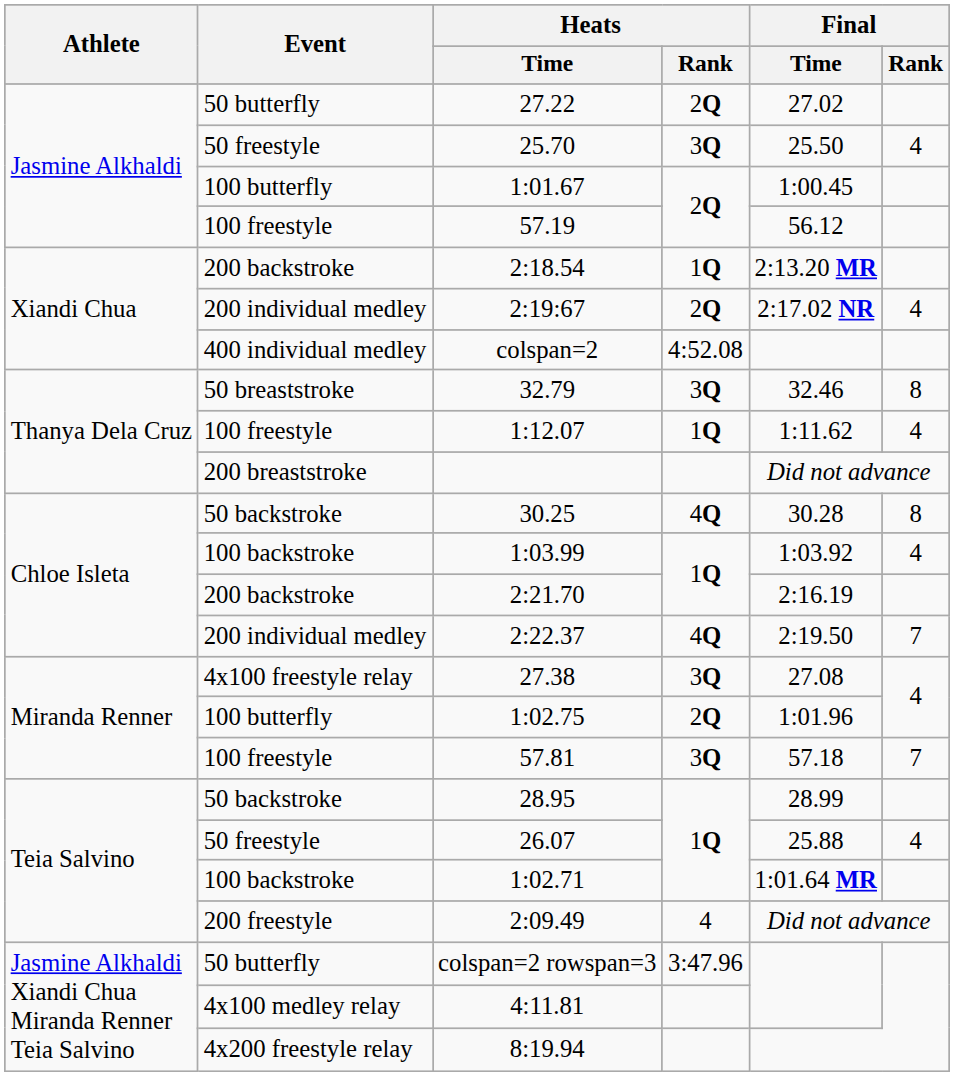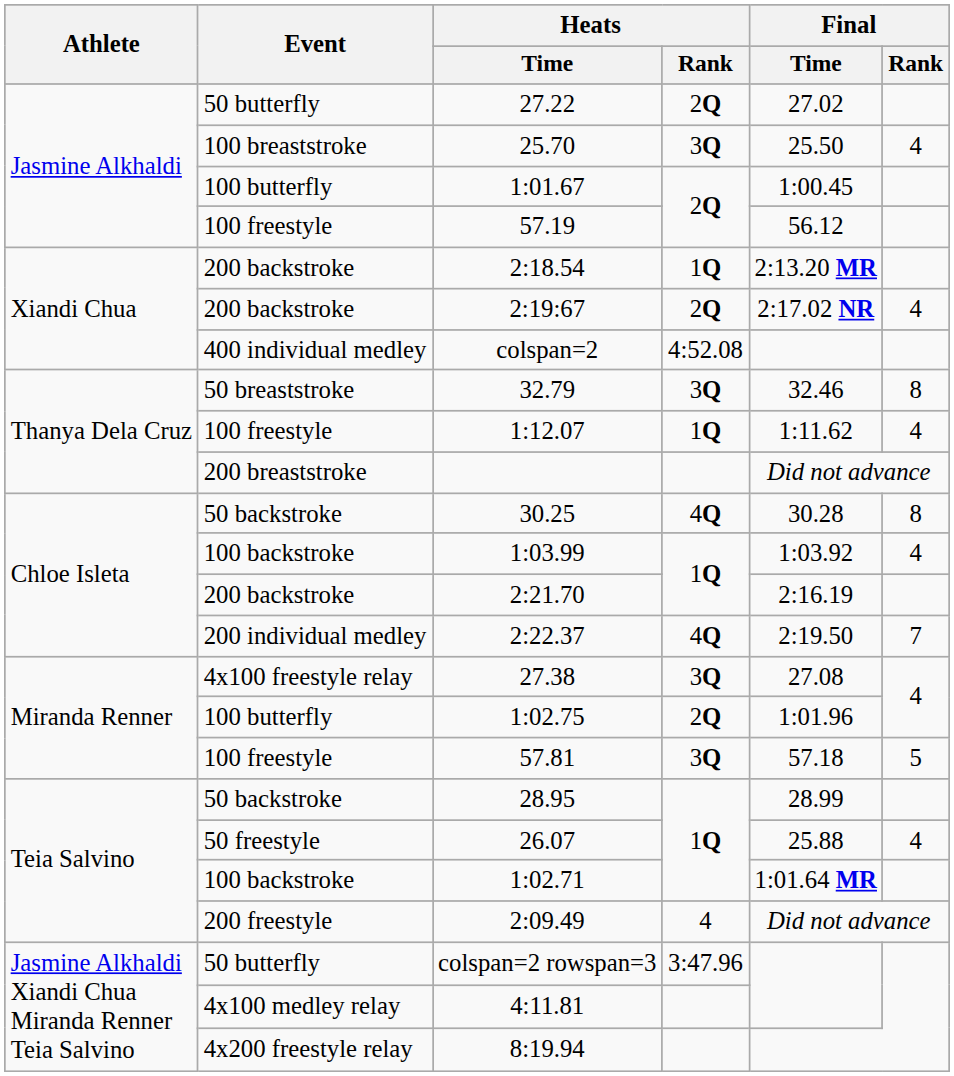(262, 145) 50 freestyle -> (285, 145) 100 breaststroke
(315, 309) 200 individual medley -> (279, 309) 200 backstroke
(916, 758) 7 -> (916, 758) 5
